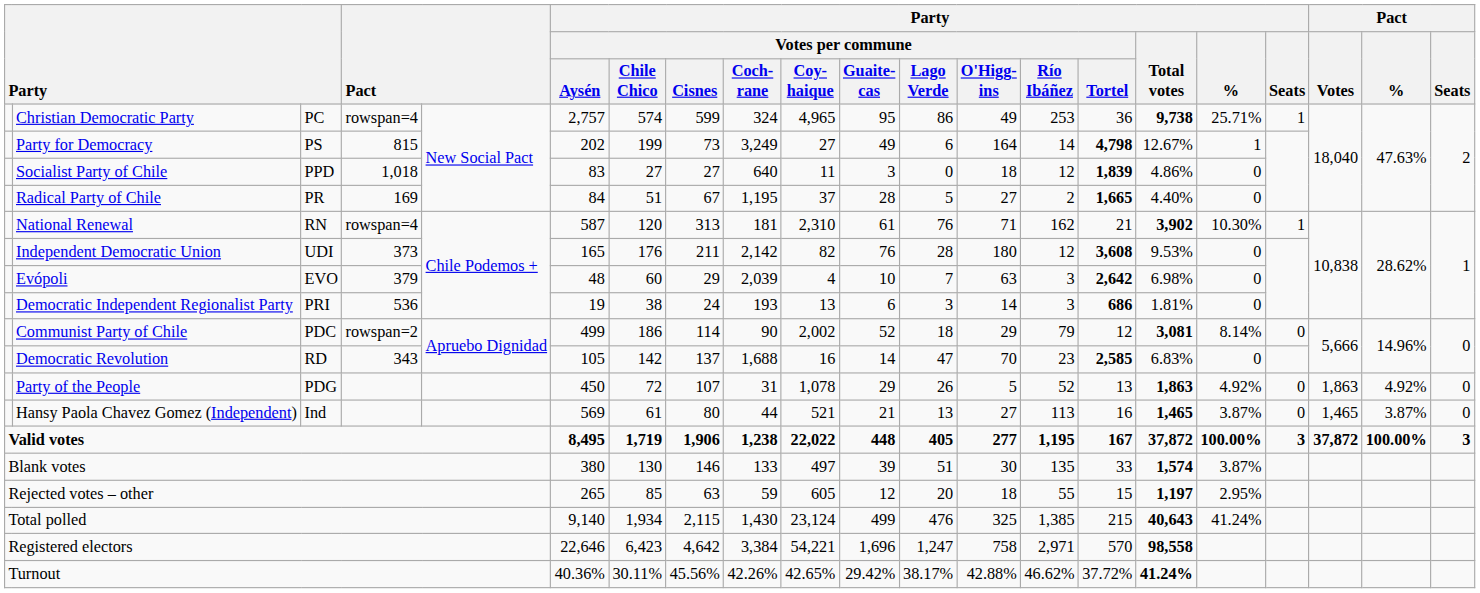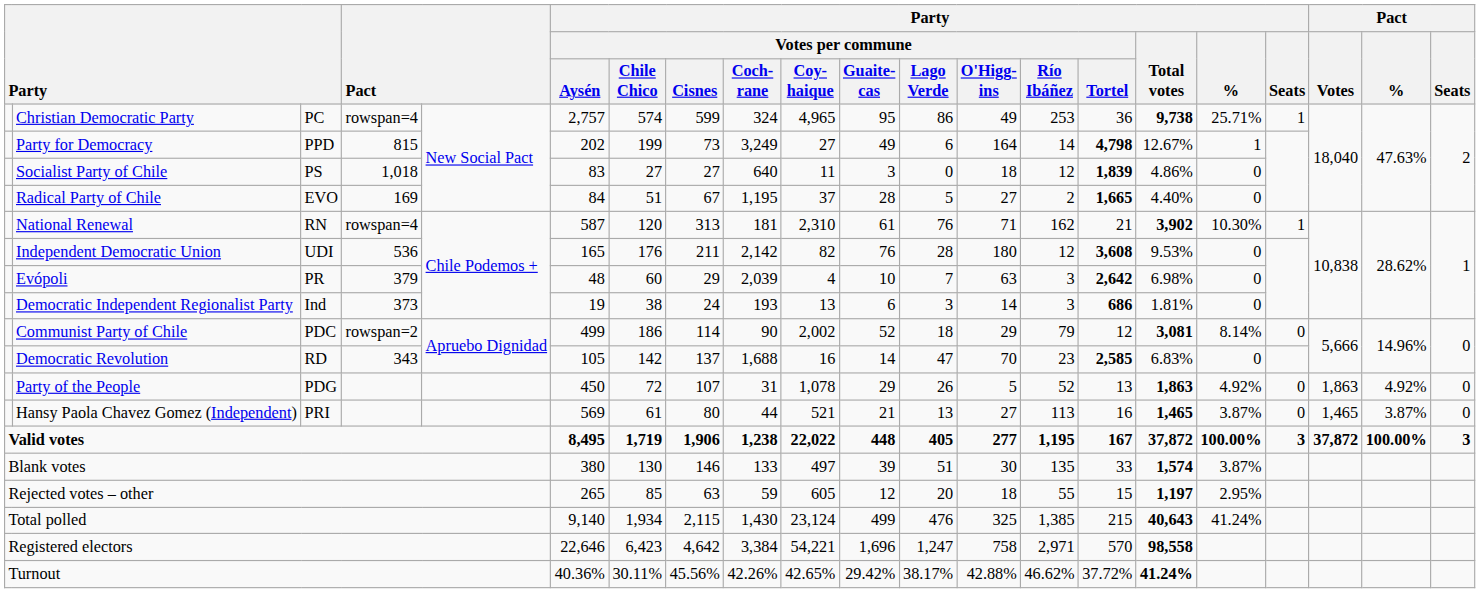(314, 144) PS -> (319, 144) PPD
(319, 171) PPD -> (314, 171) PS
(314, 198) PR -> (321, 198) EVO
(406, 252) 373 -> (406, 252) 536
(321, 279) EVO -> (314, 279) PR
(317, 305) PRI -> (315, 305) Ind
(406, 305) 536 -> (406, 305) 373
(315, 413) Ind -> (317, 413) PRI
